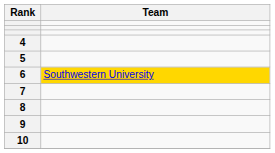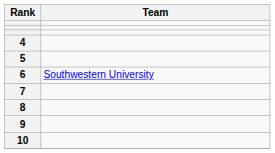(99, 75) gold background -> (99, 75) no background
